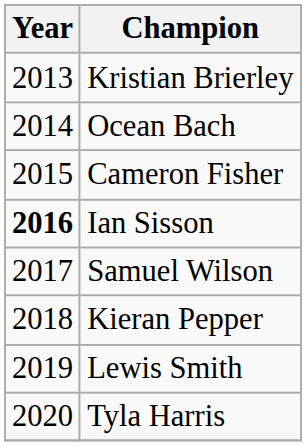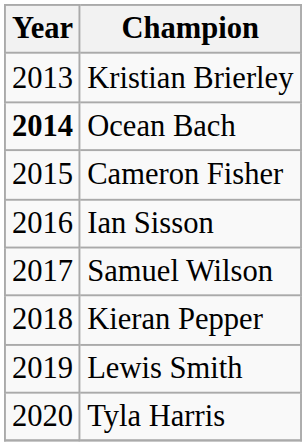(43, 125) normal -> (43, 125) bold
(43, 222) bold -> (43, 222) normal
